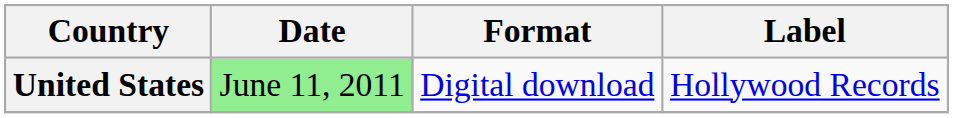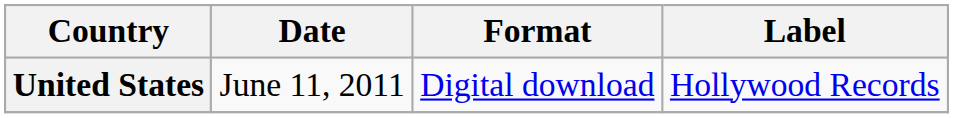(312, 84) lightgreen background -> (312, 84) no background
